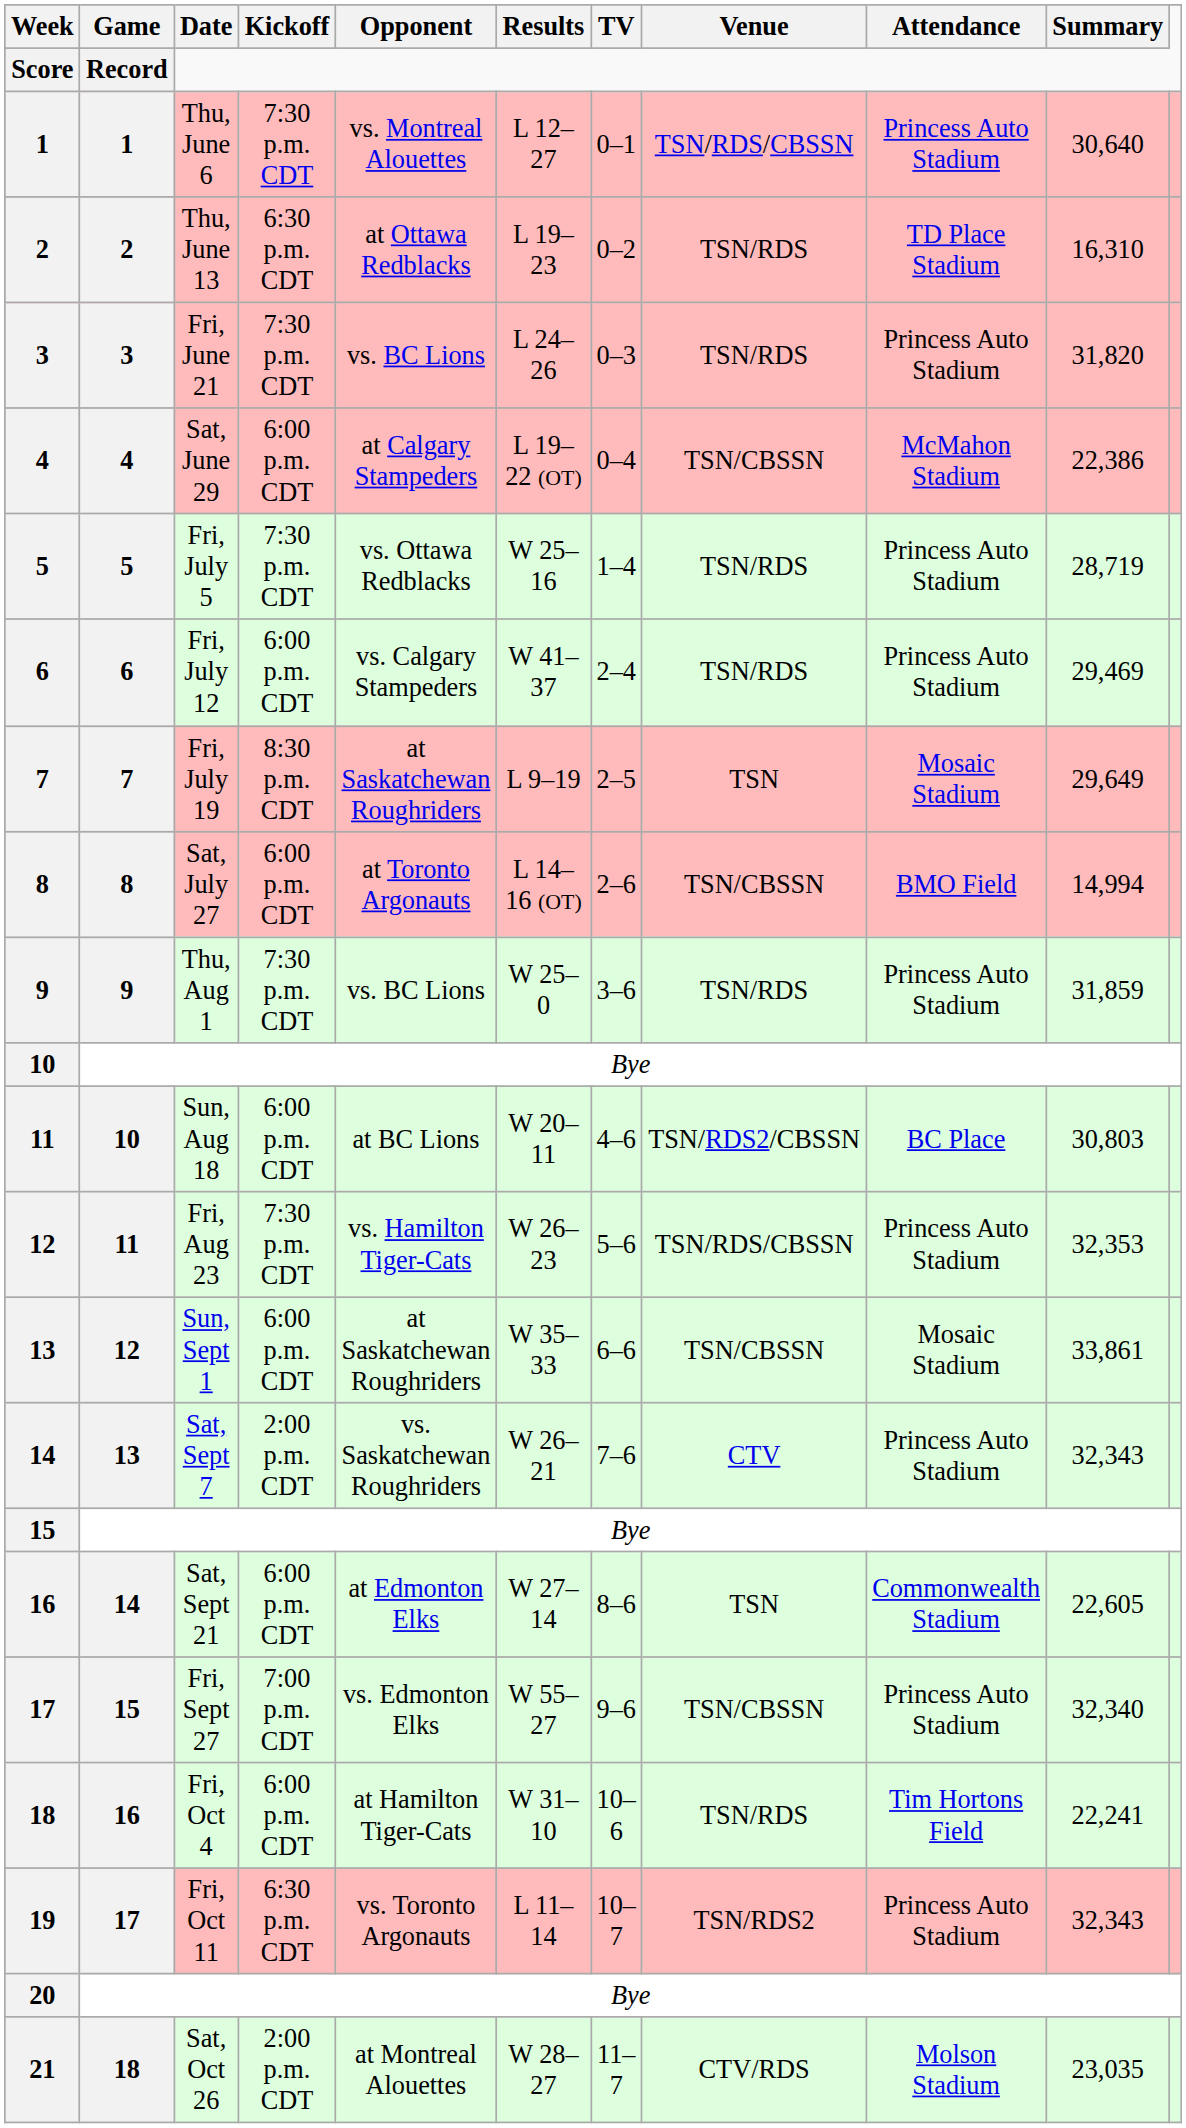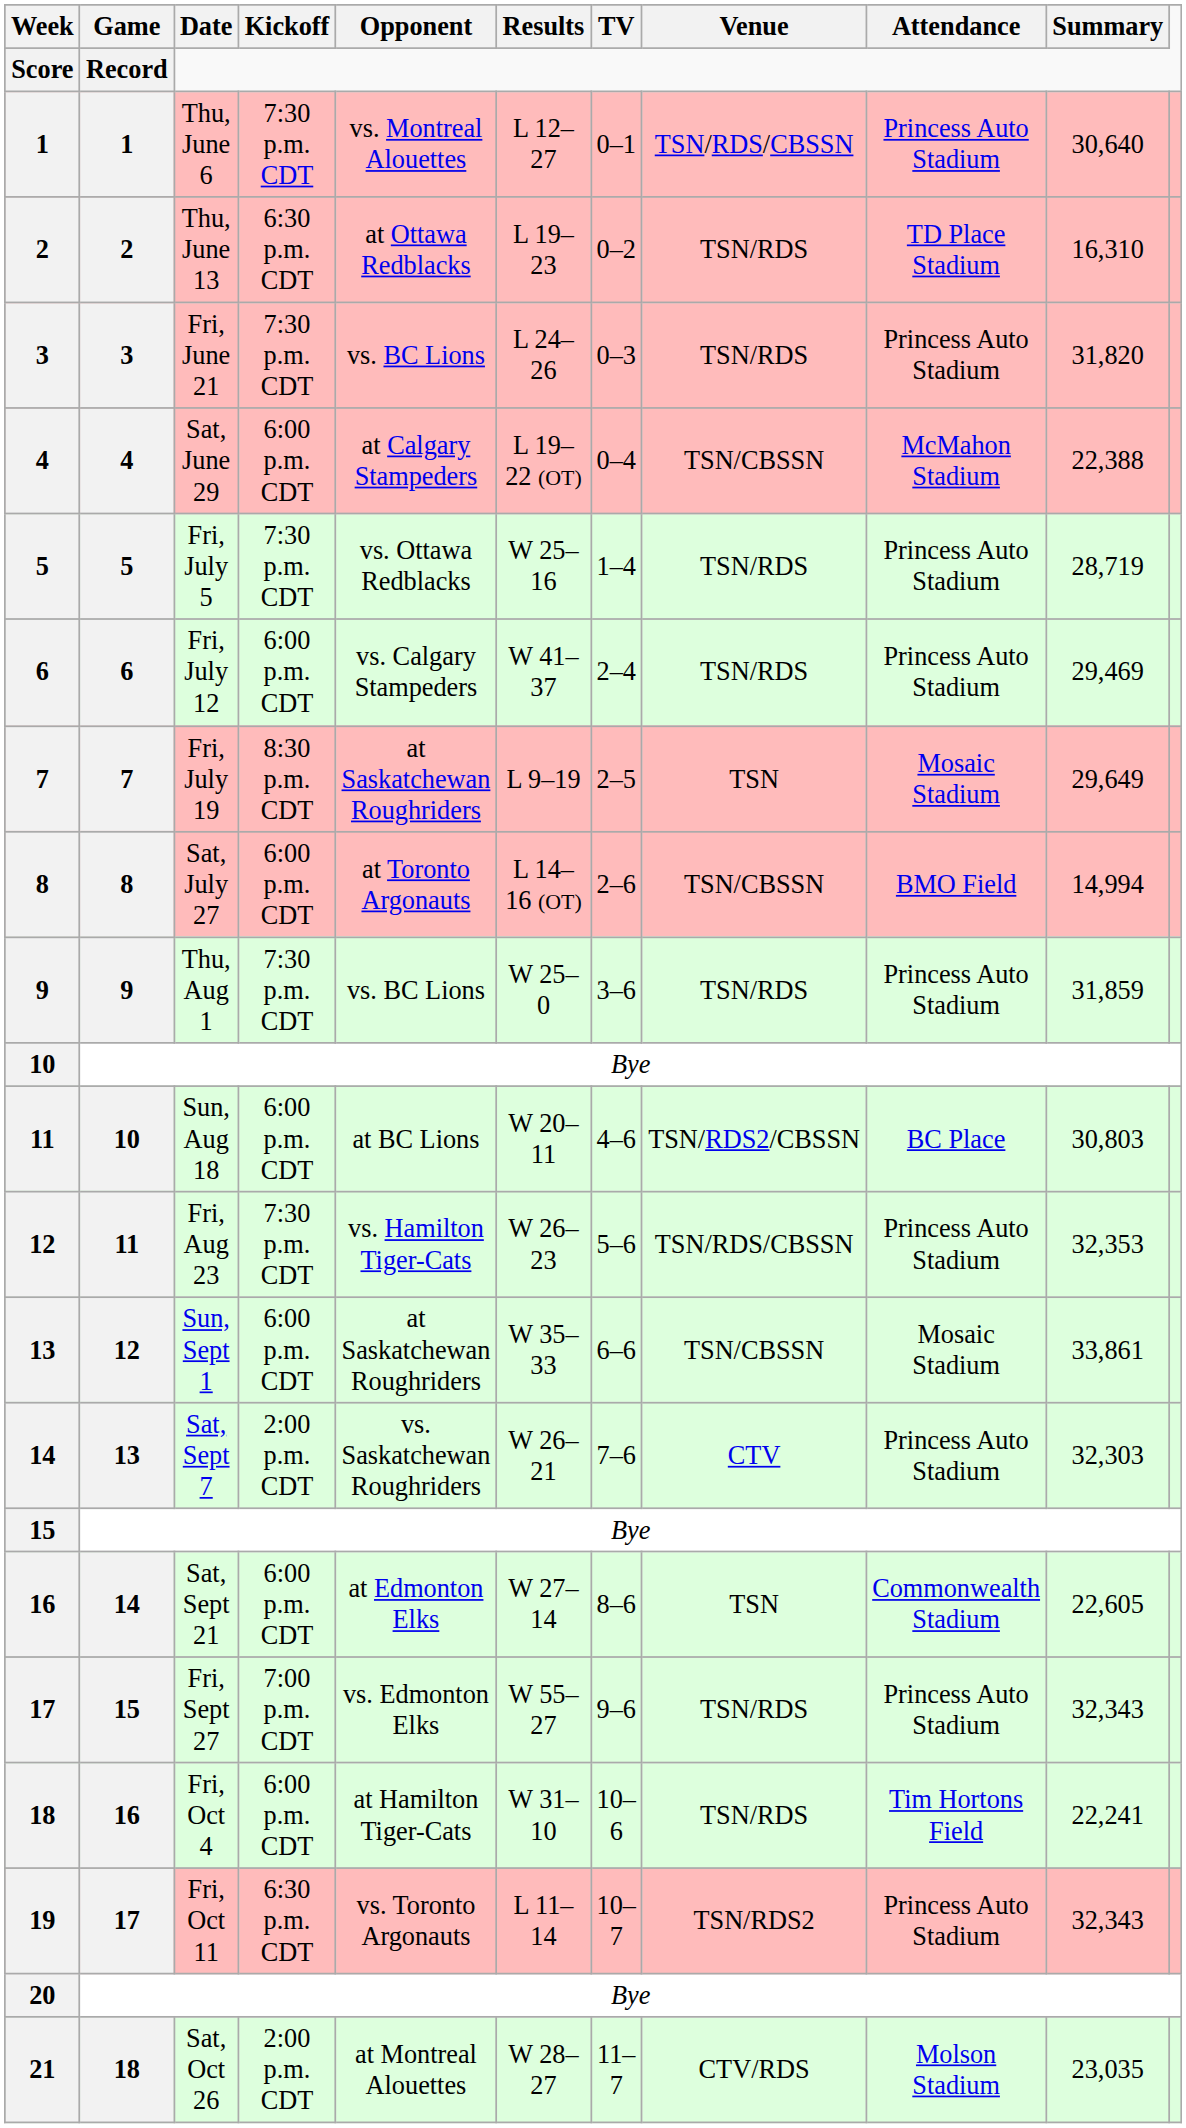(1108, 461) 22,386 -> (1108, 461) 22,388
(1108, 1455) 32,343 -> (1108, 1455) 32,303
(754, 1709) TSN/CBSSN -> (754, 1709) TSN/RDS
(1108, 1709) 32,340 -> (1108, 1709) 32,343
